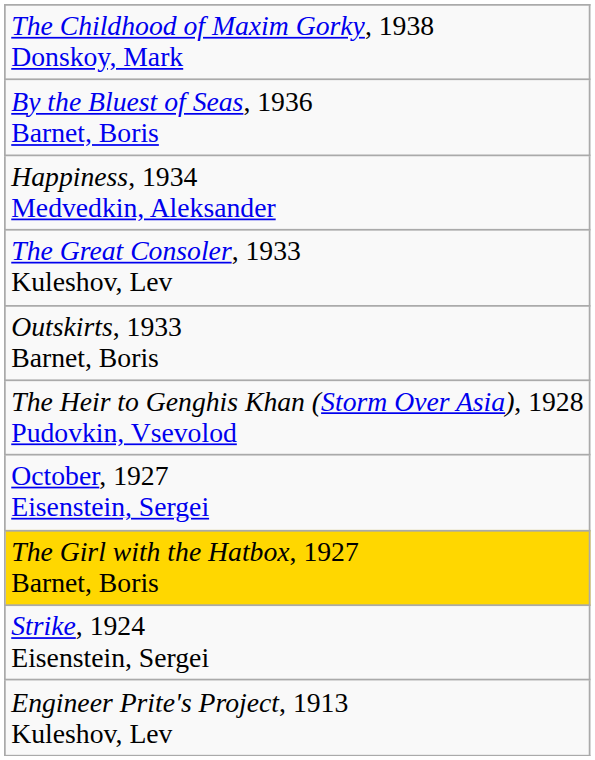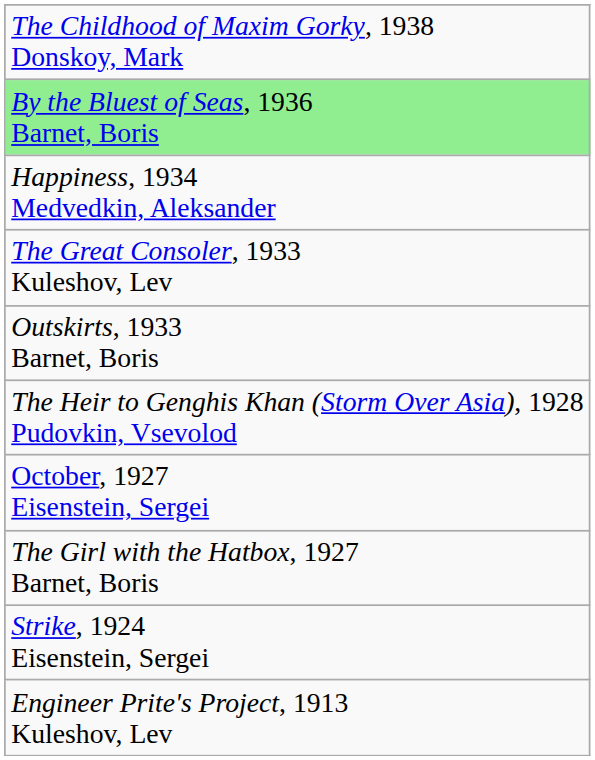(162, 117) no background -> (162, 117) lightgreen background
(185, 567) gold background -> (185, 567) no background
